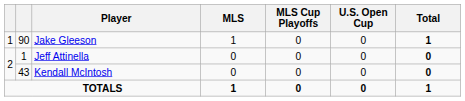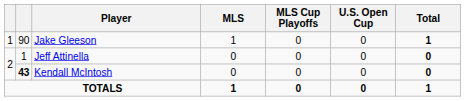(24, 72) normal -> (24, 72) bold
